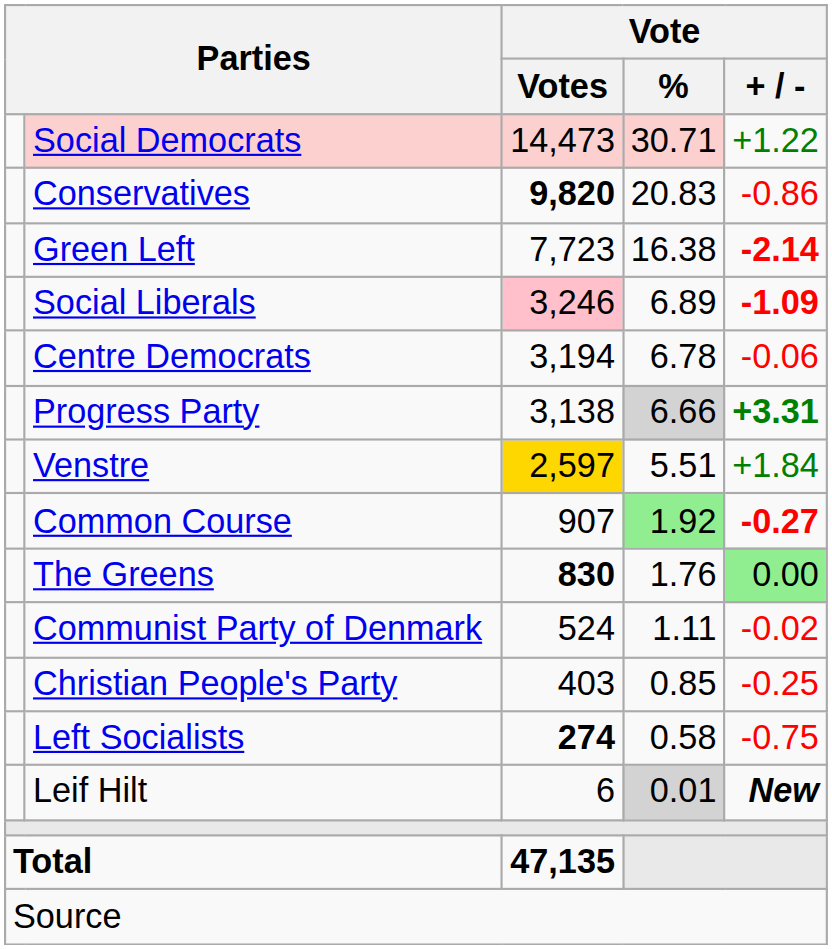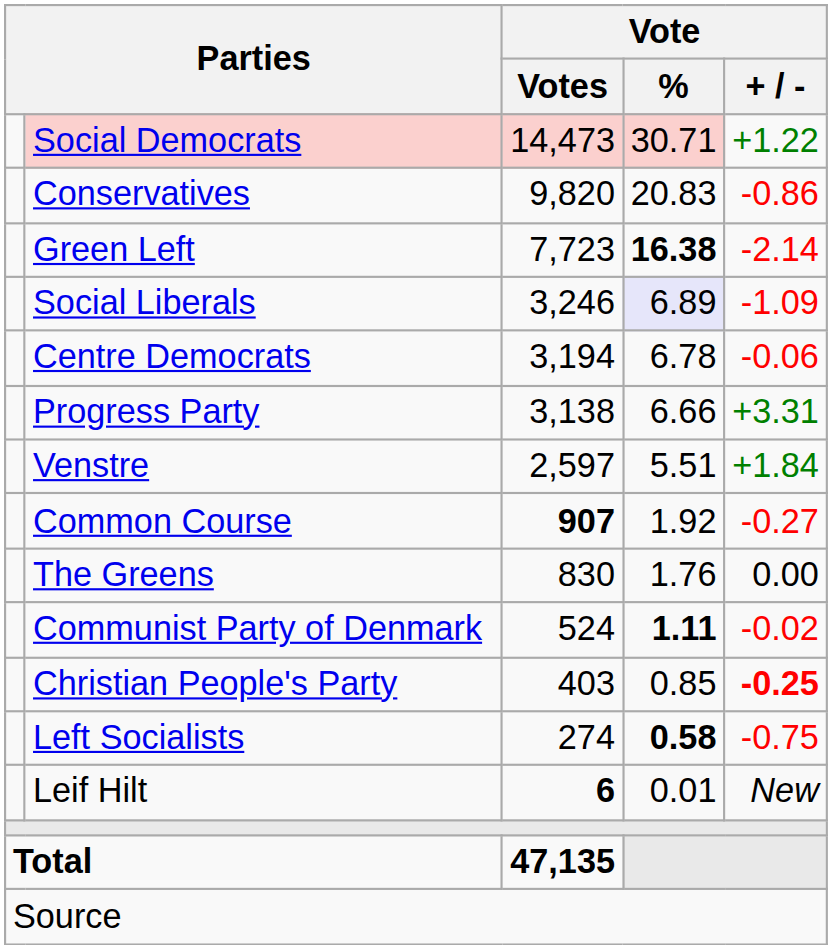(572, 194) bold -> (572, 194) normal
(674, 248) normal -> (674, 248) bold
(780, 248) bold -> (780, 248) normal
(572, 303) pink background -> (572, 303) no background
(683, 303) no background -> (683, 303) lavender background
(780, 303) bold -> (780, 303) normal
(683, 411) lightgrey background -> (683, 411) no background
(776, 411) bold -> (776, 411) normal
(572, 466) gold background -> (572, 466) no background
(586, 520) normal -> (586, 520) bold
(683, 520) lightgreen background -> (683, 520) no background
(780, 520) bold -> (780, 520) normal
(586, 574) bold -> (586, 574) normal
(786, 574) lightgreen background -> (786, 574) no background
(684, 628) normal -> (684, 628) bold
(780, 683) normal -> (780, 683) bold
(586, 737) bold -> (586, 737) normal
(683, 737) normal -> (683, 737) bold
(605, 791) normal -> (605, 791) bold
(683, 791) lightgrey background -> (683, 791) no background
(784, 791) bold -> (785, 791) normal
